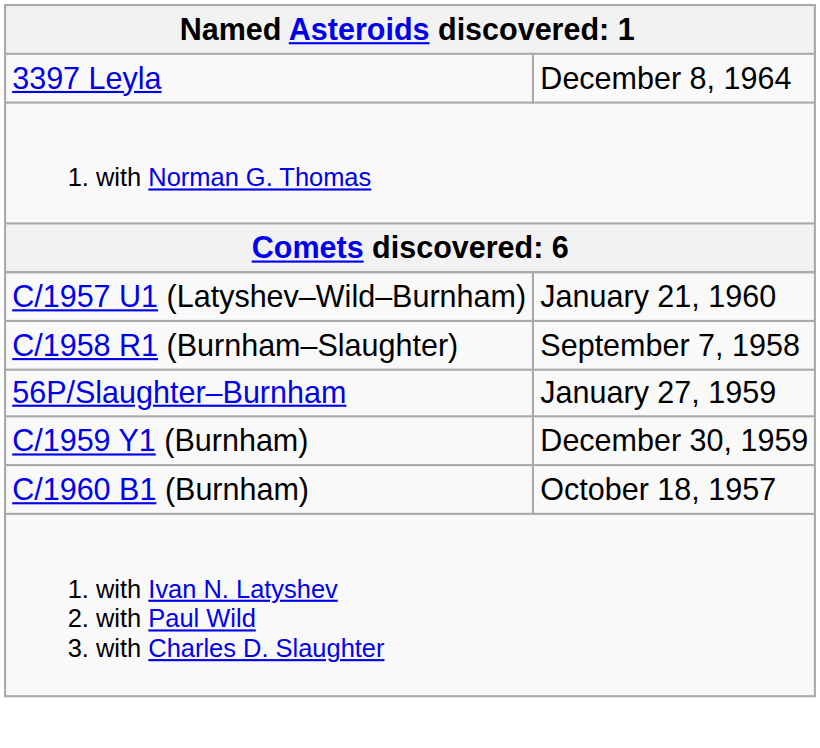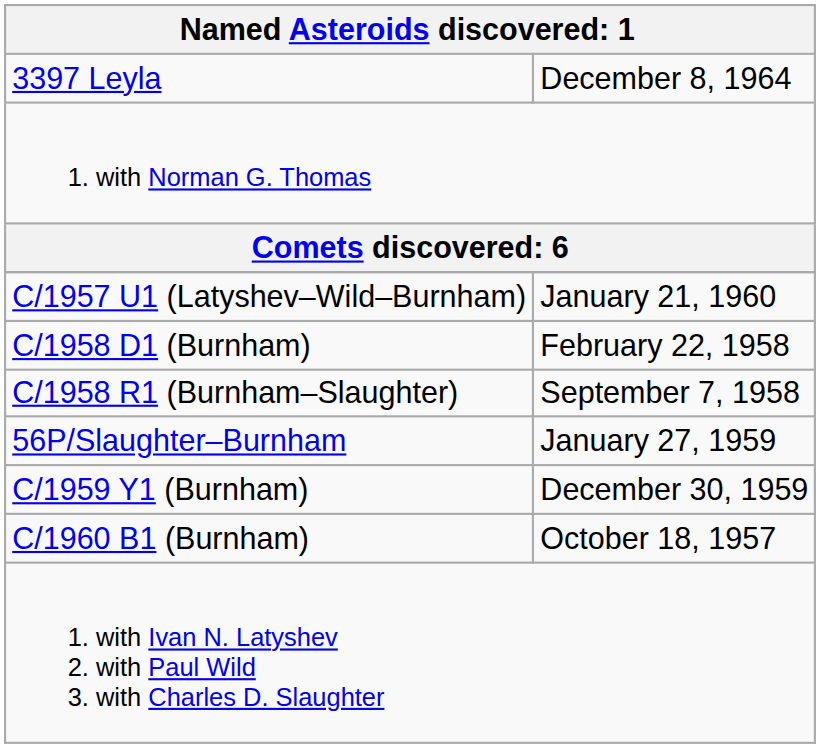+ row: (161, 345)
